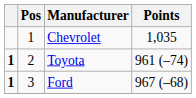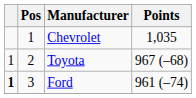(11, 60) bold -> (11, 60) normal
(162, 60) 961 (–74) -> (162, 60) 967 (–68)
(162, 82) 967 (–68) -> (162, 82) 961 (–74)
